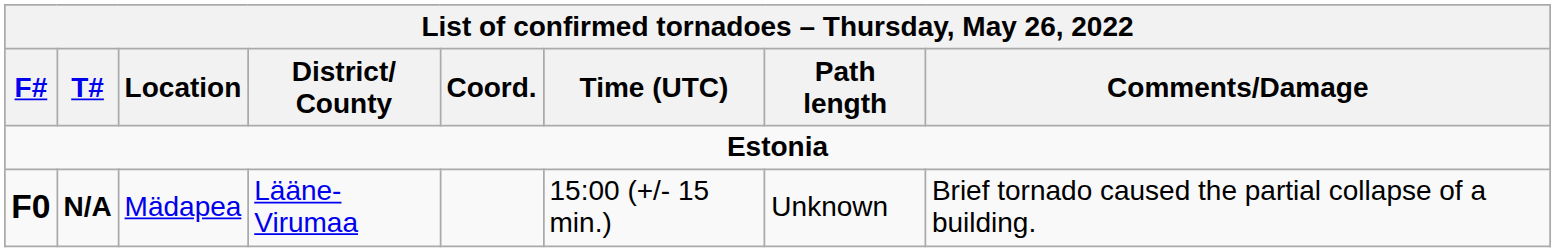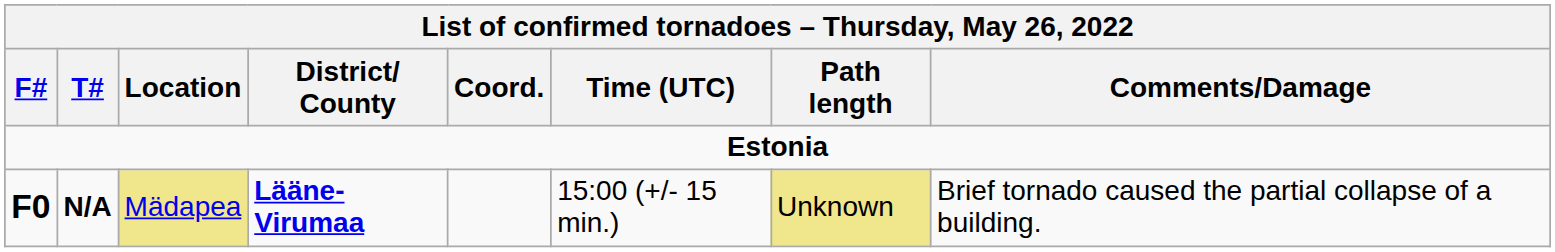(183, 207) no background -> (183, 207) khaki background
(306, 207) normal -> (309, 207) bold
(830, 207) no background -> (835, 207) khaki background
